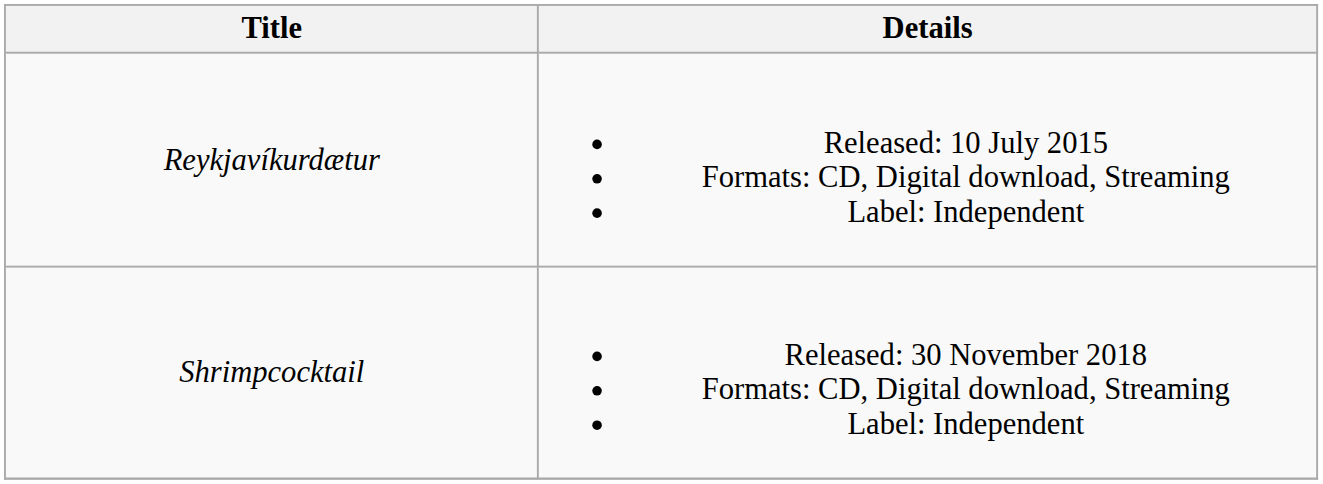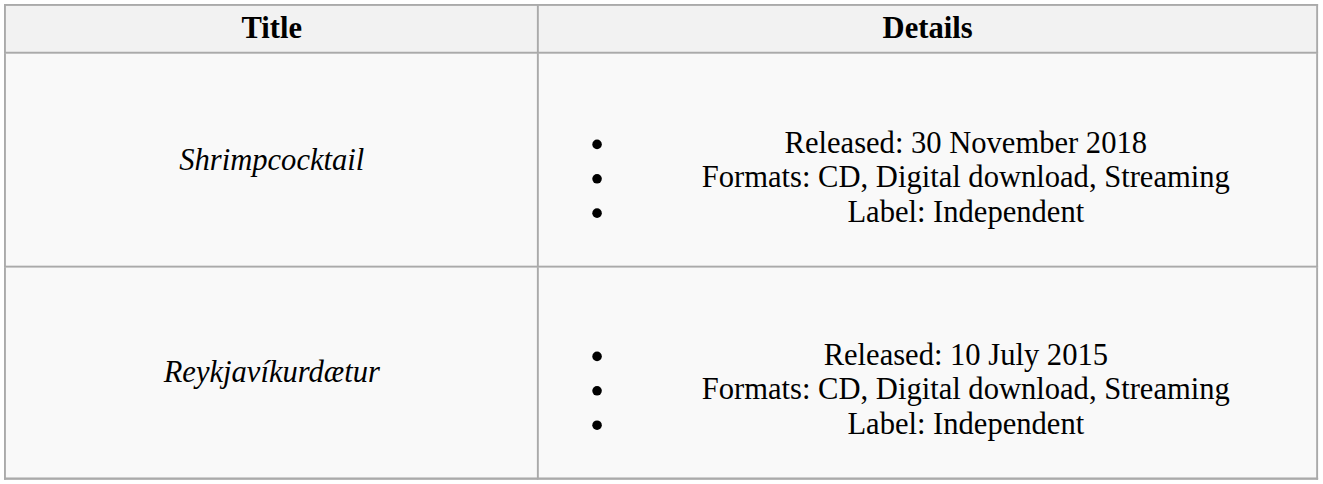rows swapped: (272, 159) <-> (272, 372)
